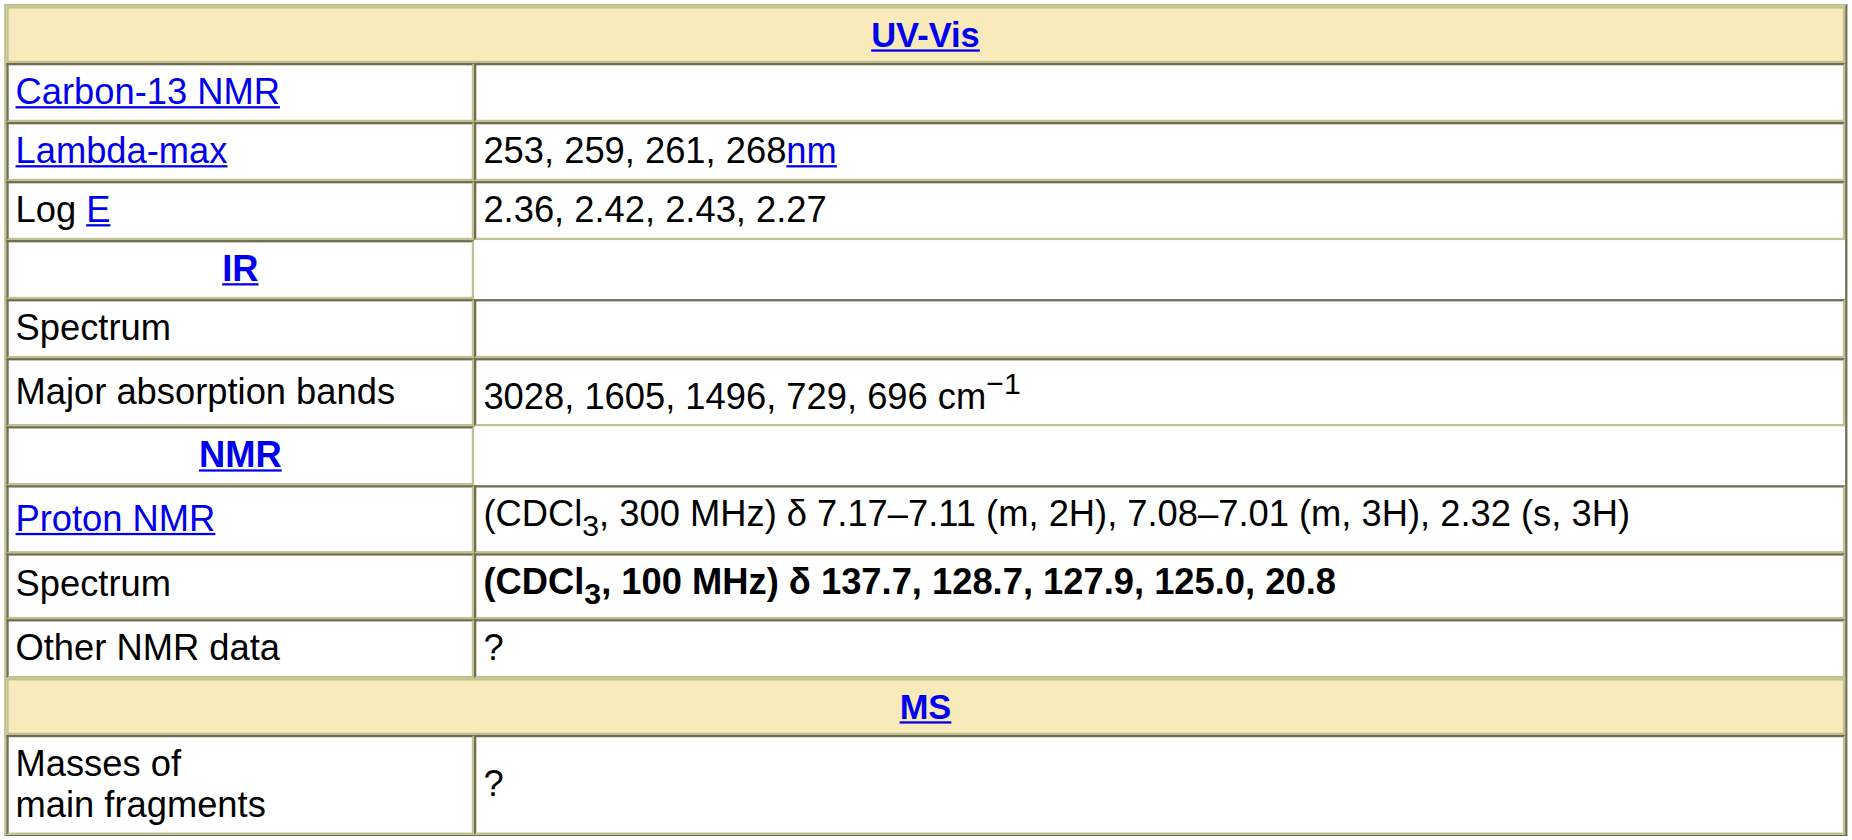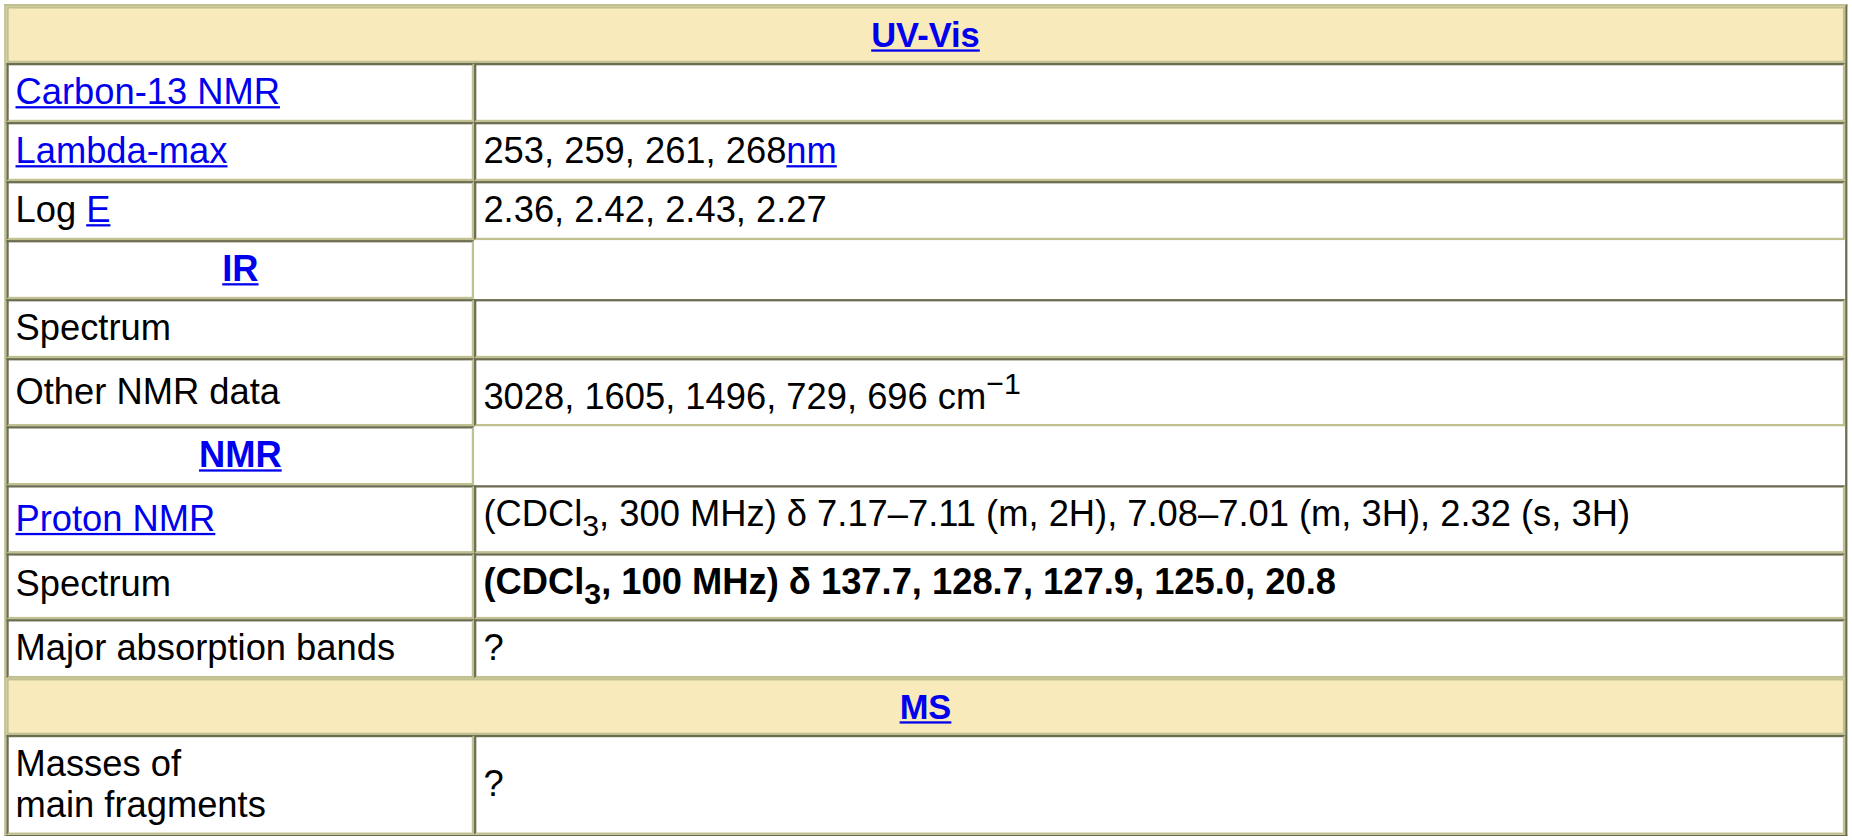(205, 391) Major absorption bands -> (148, 391) Other NMR data
(148, 647) Other NMR data -> (205, 647) Major absorption bands
